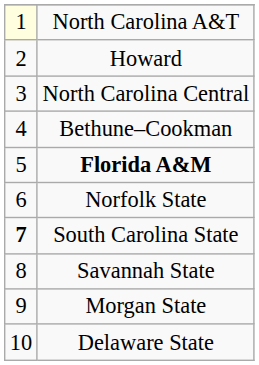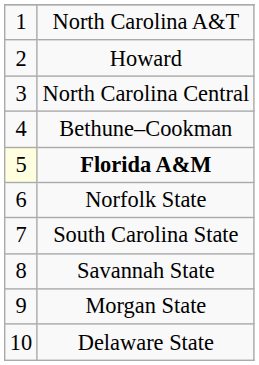(21, 22) lightyellow background -> (21, 22) no background
(21, 164) no background -> (21, 164) lightyellow background
(21, 235) bold -> (21, 235) normal
